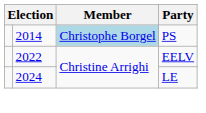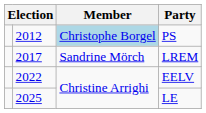(29, 35) 2014 -> (29, 35) 2012
+ row: (180, 56)
(29, 77) 2024 -> (29, 98) 2025
